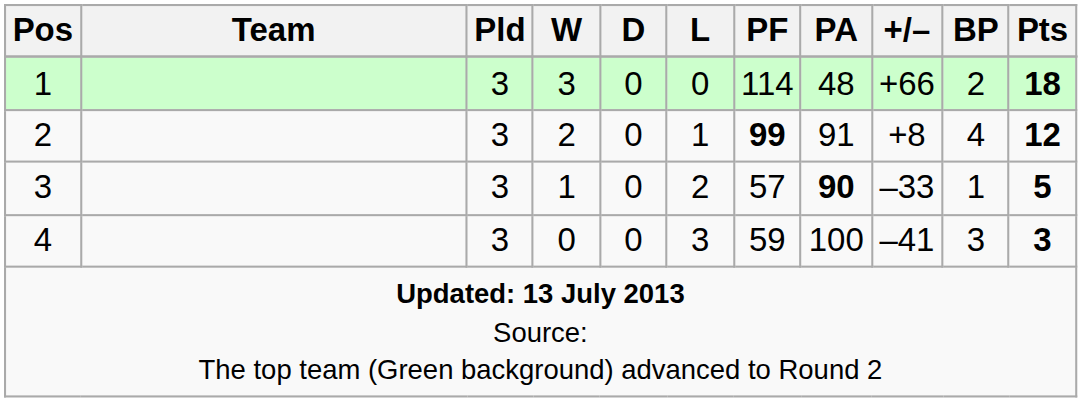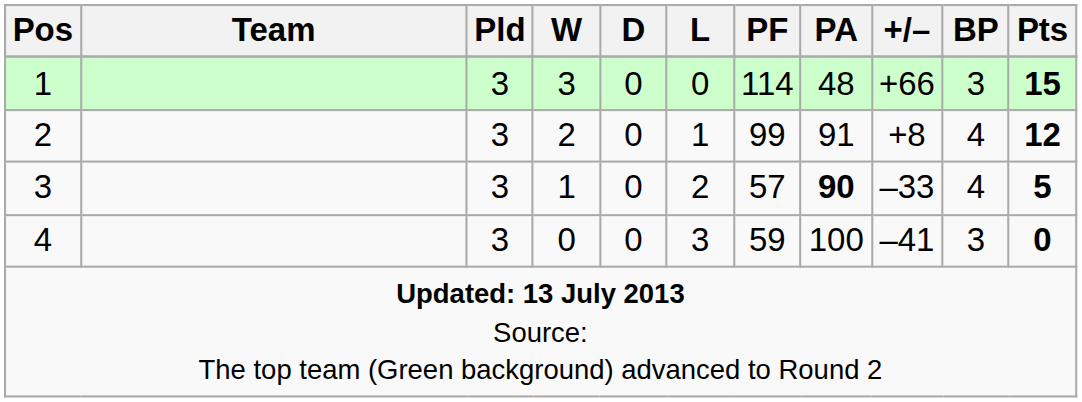(976, 82) 2 -> (976, 82) 3
(1043, 82) 18 -> (1043, 82) 15
(767, 135) bold -> (767, 135) normal
(976, 187) 1 -> (976, 187) 4
(1043, 239) 3 -> (1043, 239) 0
